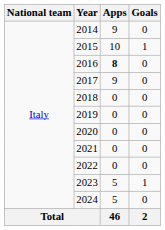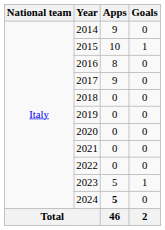(115, 64) bold -> (115, 64) normal
(115, 200) normal -> (115, 200) bold
